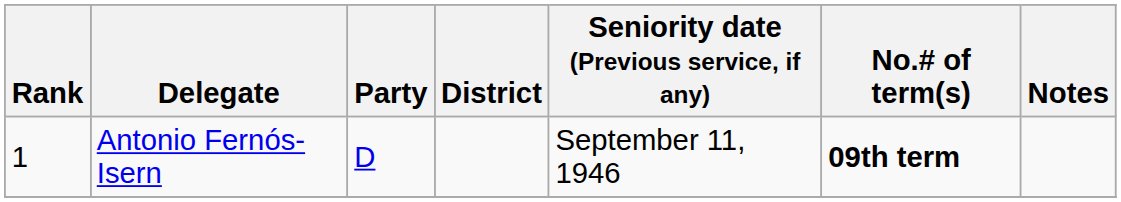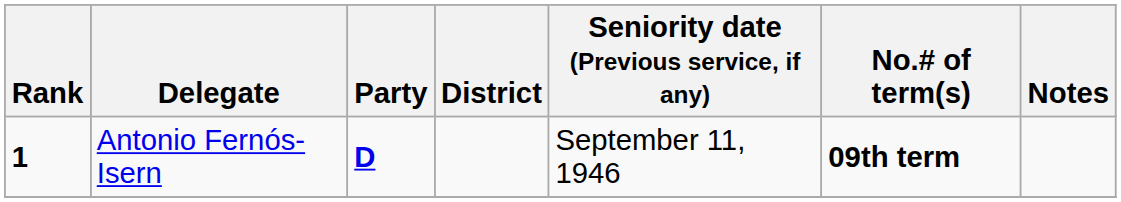(20, 156) normal -> (20, 156) bold
(365, 156) normal -> (365, 156) bold
